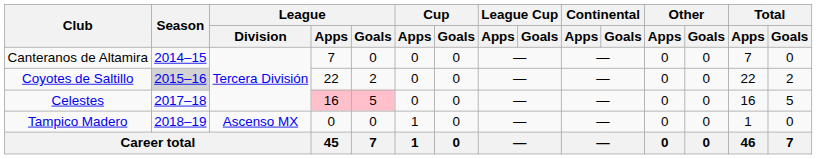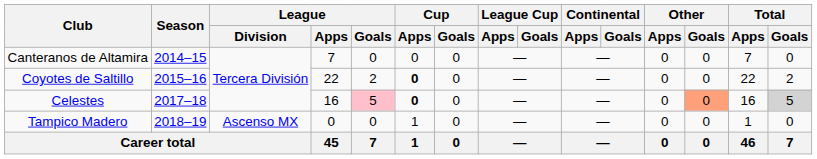(180, 79) lightgrey background -> (180, 79) no background
(415, 79) normal -> (415, 79) bold
(331, 100) pink background -> (331, 100) no background
(415, 100) normal -> (415, 100) bold
(706, 100) no background -> (706, 100) lightsalmon background
(790, 100) no background -> (790, 100) lightgrey background
